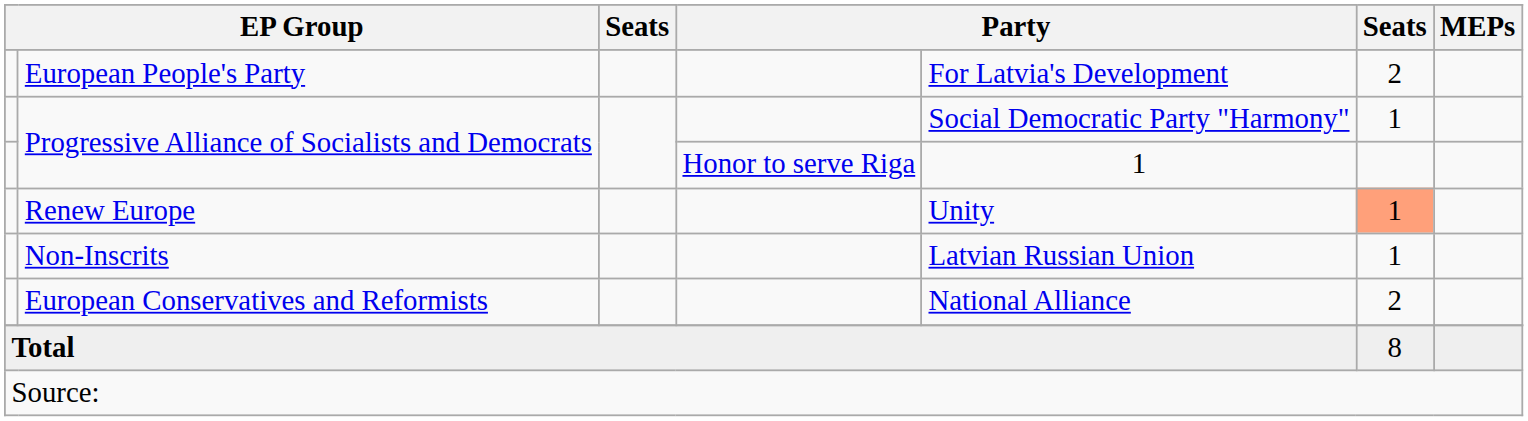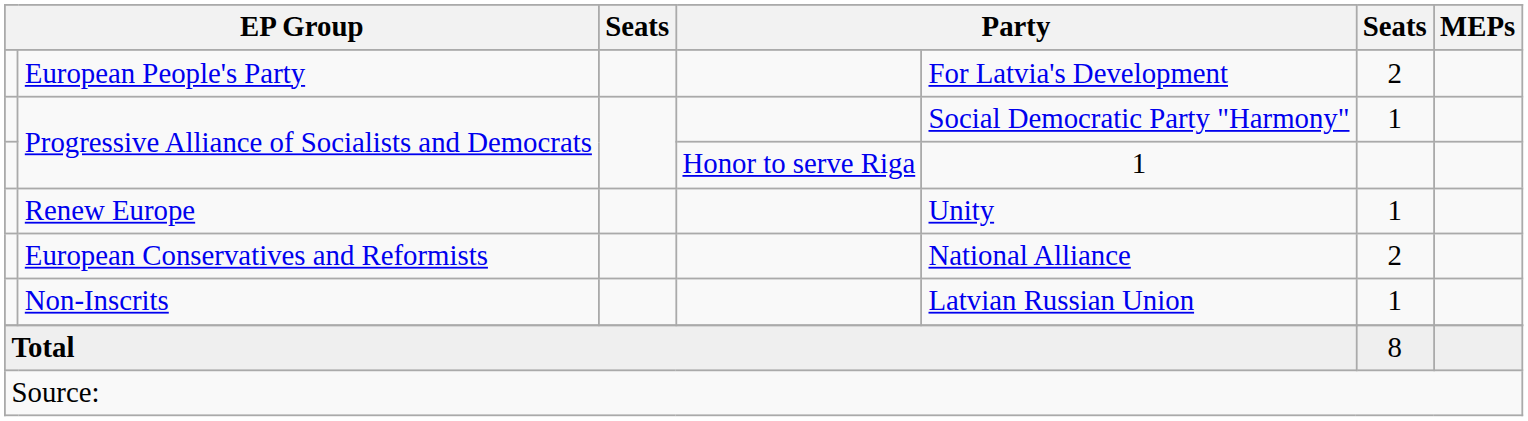(1395, 210) lightsalmon background -> (1395, 210) no background
rows swapped: (256, 301) <-> (97, 255)
